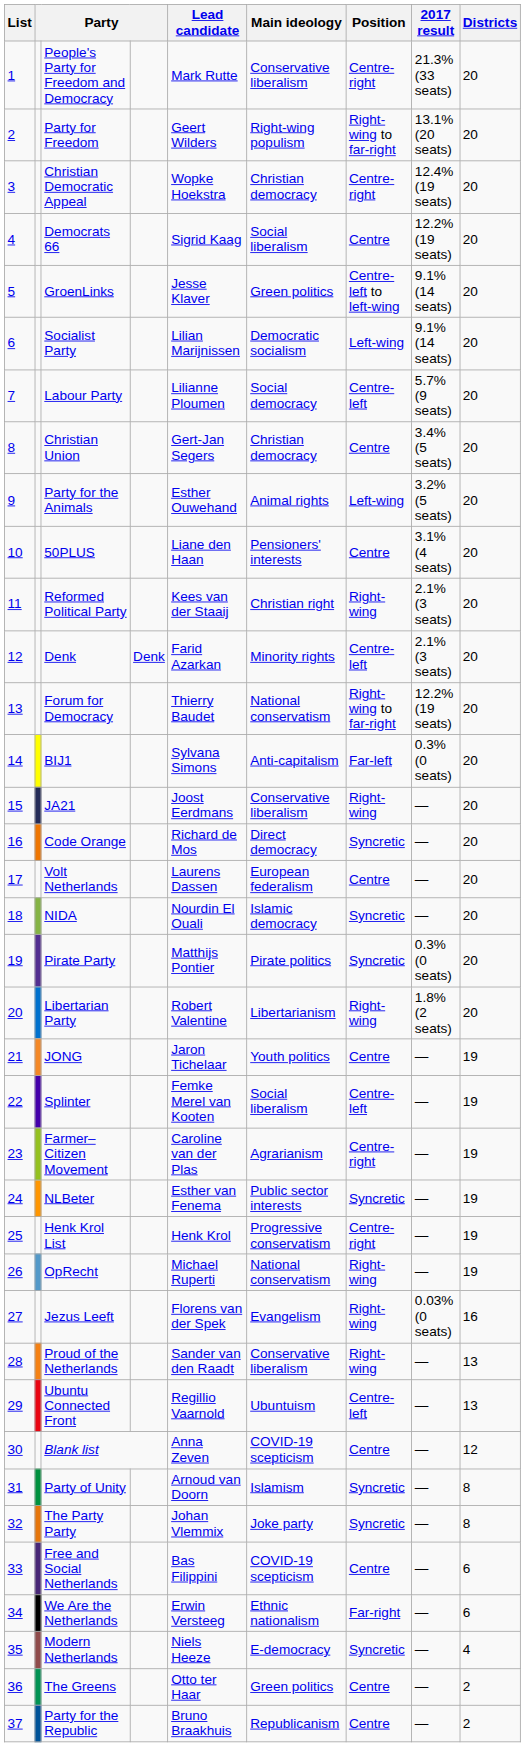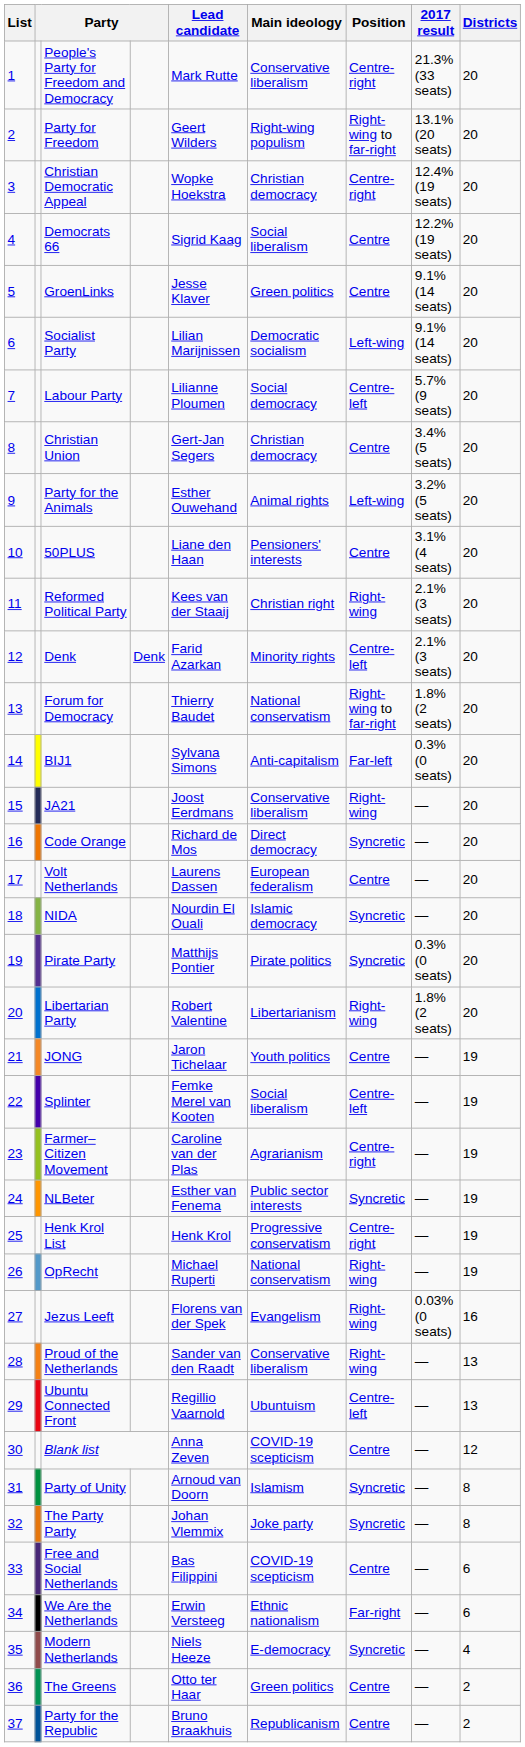(374, 291) Centre-left to left-wing -> (369, 291) Centre
(434, 708) 12.2% (19 seats) -> (433, 708) 1.8% (2 seats)
